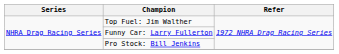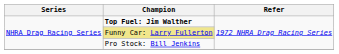(148, 22) normal -> (148, 22) bold
(159, 33) no background -> (159, 33) khaki background
